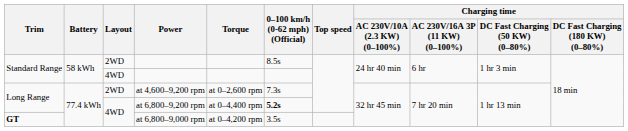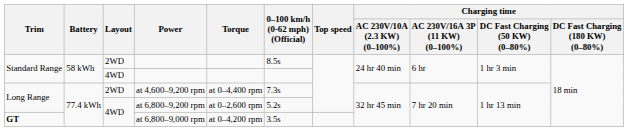(236, 90) at 0–2,600 rpm -> (236, 90) at 0–4,400 rpm
(236, 105) at 0–4,400 rpm -> (236, 105) at 0–2,600 rpm
(274, 105) bold -> (274, 105) normal
